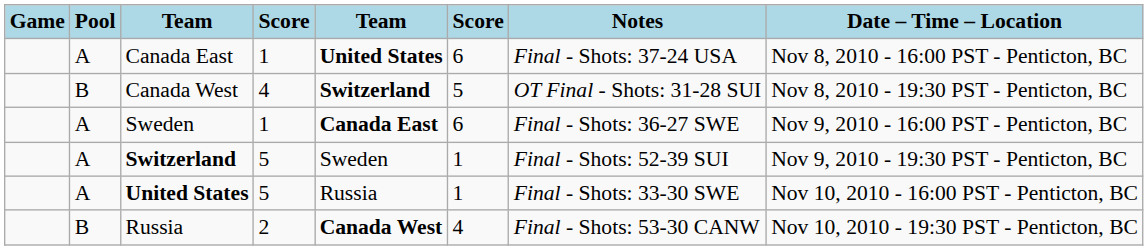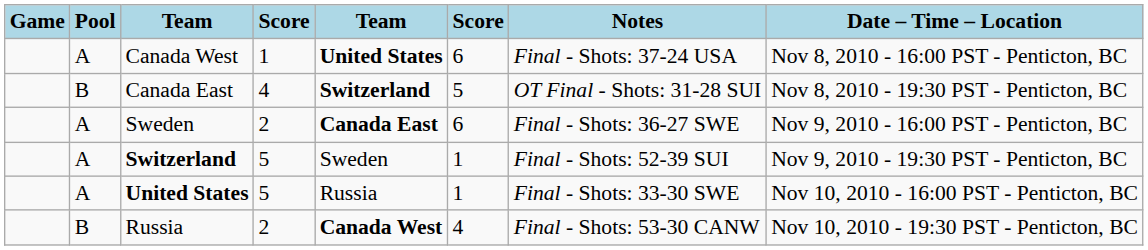(179, 55) Canada East -> (182, 55) Canada West
(182, 90) Canada West -> (179, 90) Canada East
(264, 124) 1 -> (264, 124) 2
